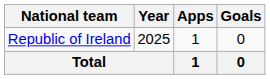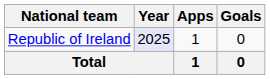(154, 39) no background -> (154, 39) lavender background
